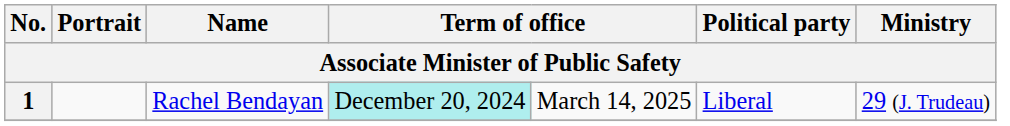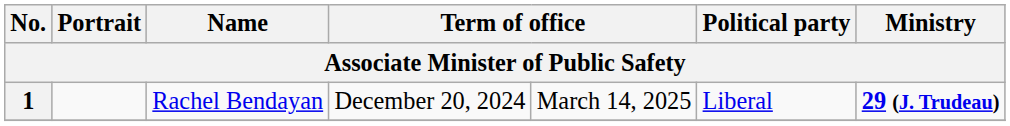(430, 100) paleturquoise background -> (430, 100) no background
(926, 100) normal -> (931, 100) bold
